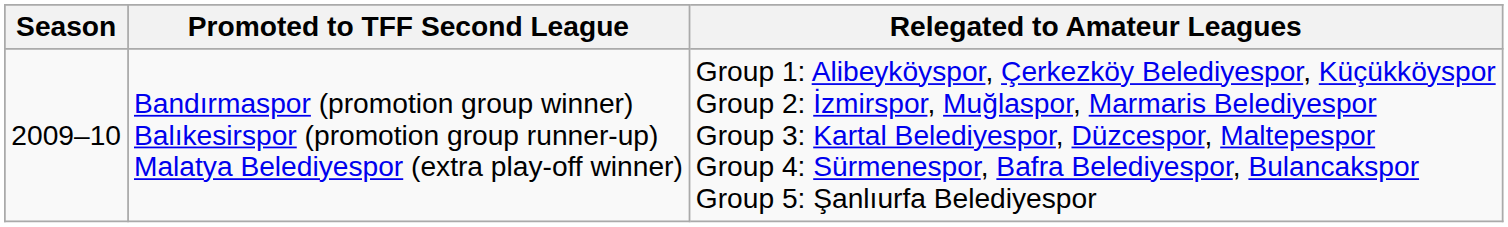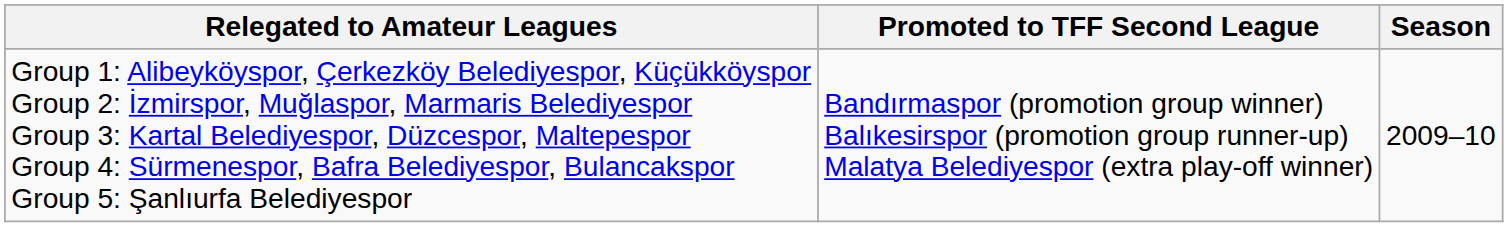columns swapped: (66, 26) <-> (1096, 26)
